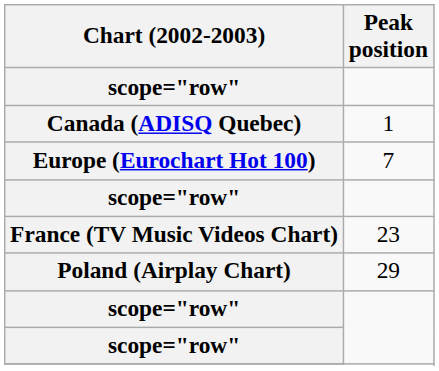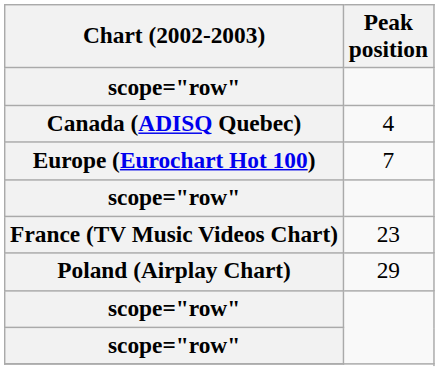(388, 123) 1 -> (388, 123) 4
